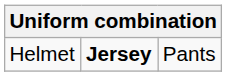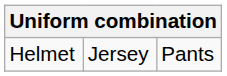(119, 54) bold -> (118, 54) normal
